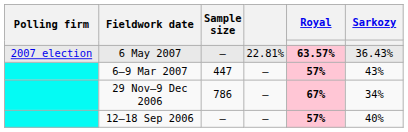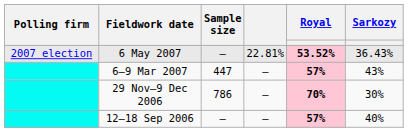(316, 54) 63.57% -> (316, 54) 53.52%
(316, 95) 67% -> (316, 95) 70%
(374, 95) 34% -> (374, 95) 30%
